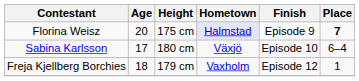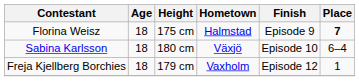(142, 31) 20 -> (142, 31) 18
(228, 31) lavender background -> (228, 31) no background
(142, 48) 17 -> (142, 48) 18
